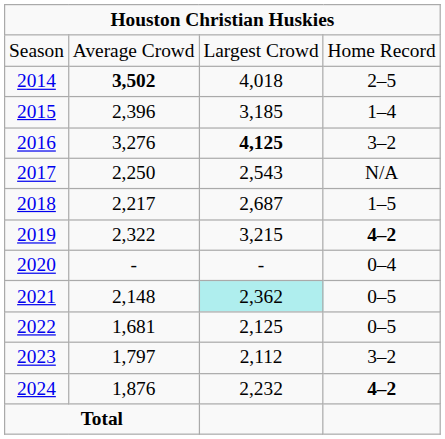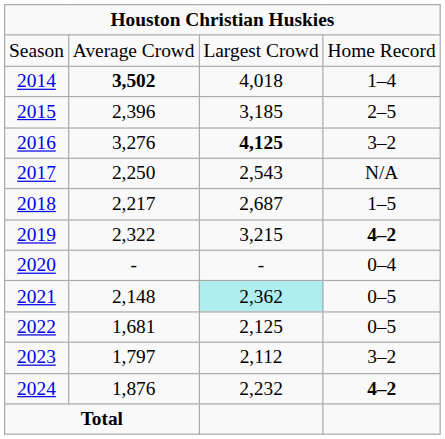(382, 81) 2–5 -> (382, 81) 1–4
(382, 111) 1–4 -> (382, 111) 2–5
